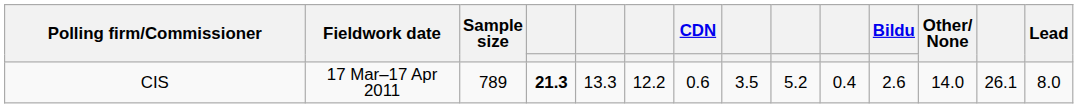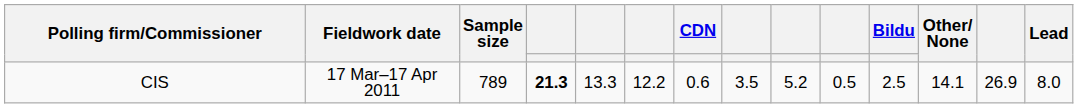(844, 82) 0.4 -> (844, 82) 0.5
(894, 82) 2.6 -> (894, 82) 2.5
(948, 82) 14.0 -> (948, 82) 14.1
(1001, 82) 26.1 -> (1001, 82) 26.9
